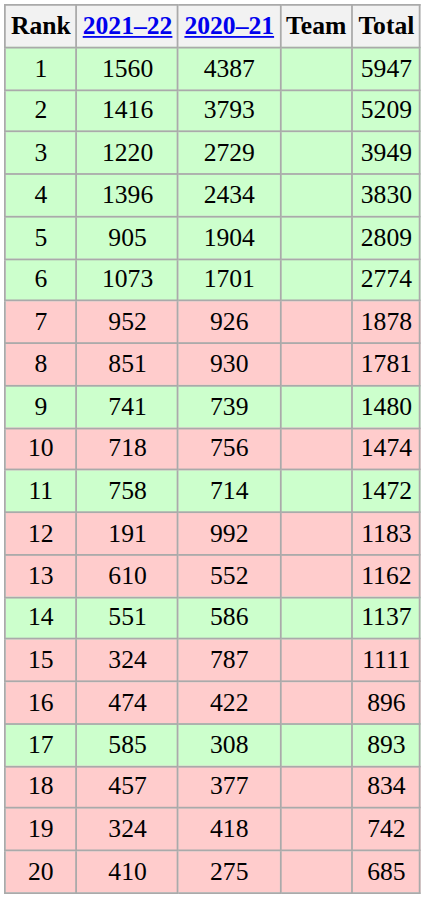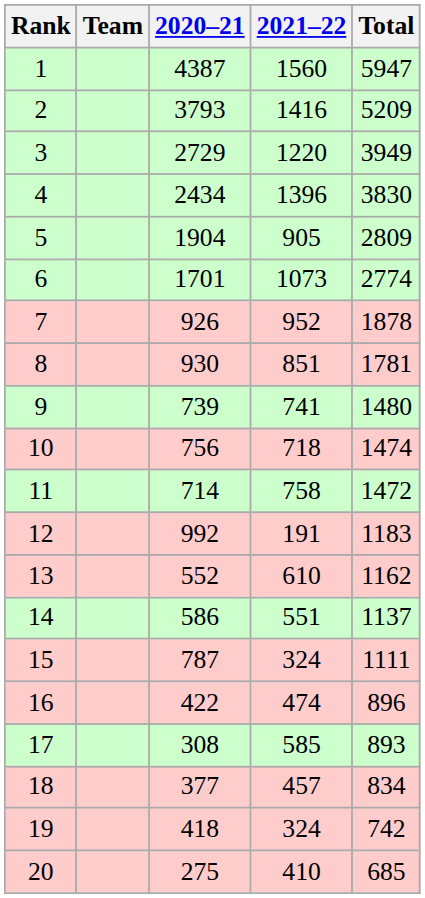columns swapped: (316, 26) <-> (128, 26)
